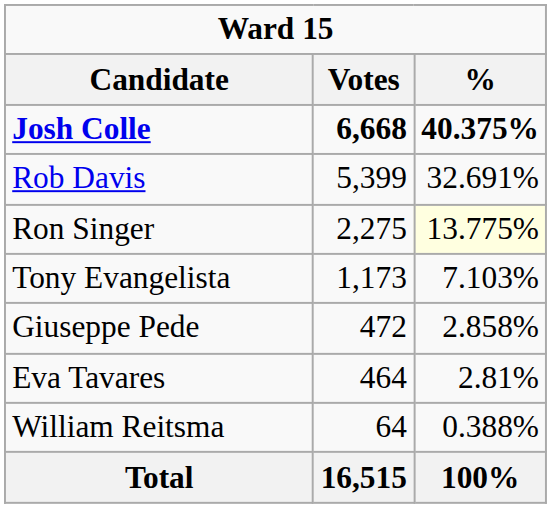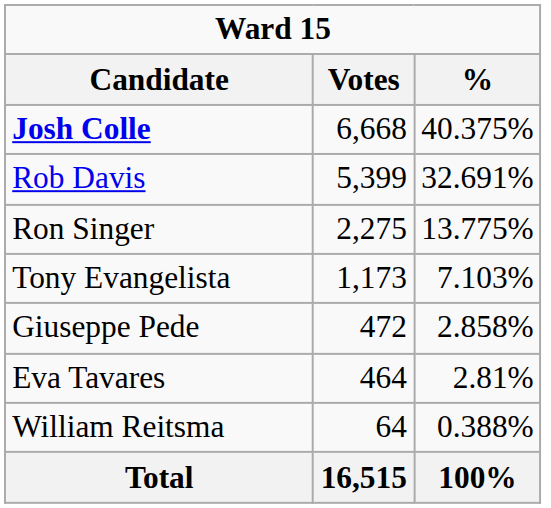(372, 128) bold -> (372, 128) normal
(480, 128) bold -> (478, 128) normal
(483, 228) lightyellow background -> (478, 228) no background
